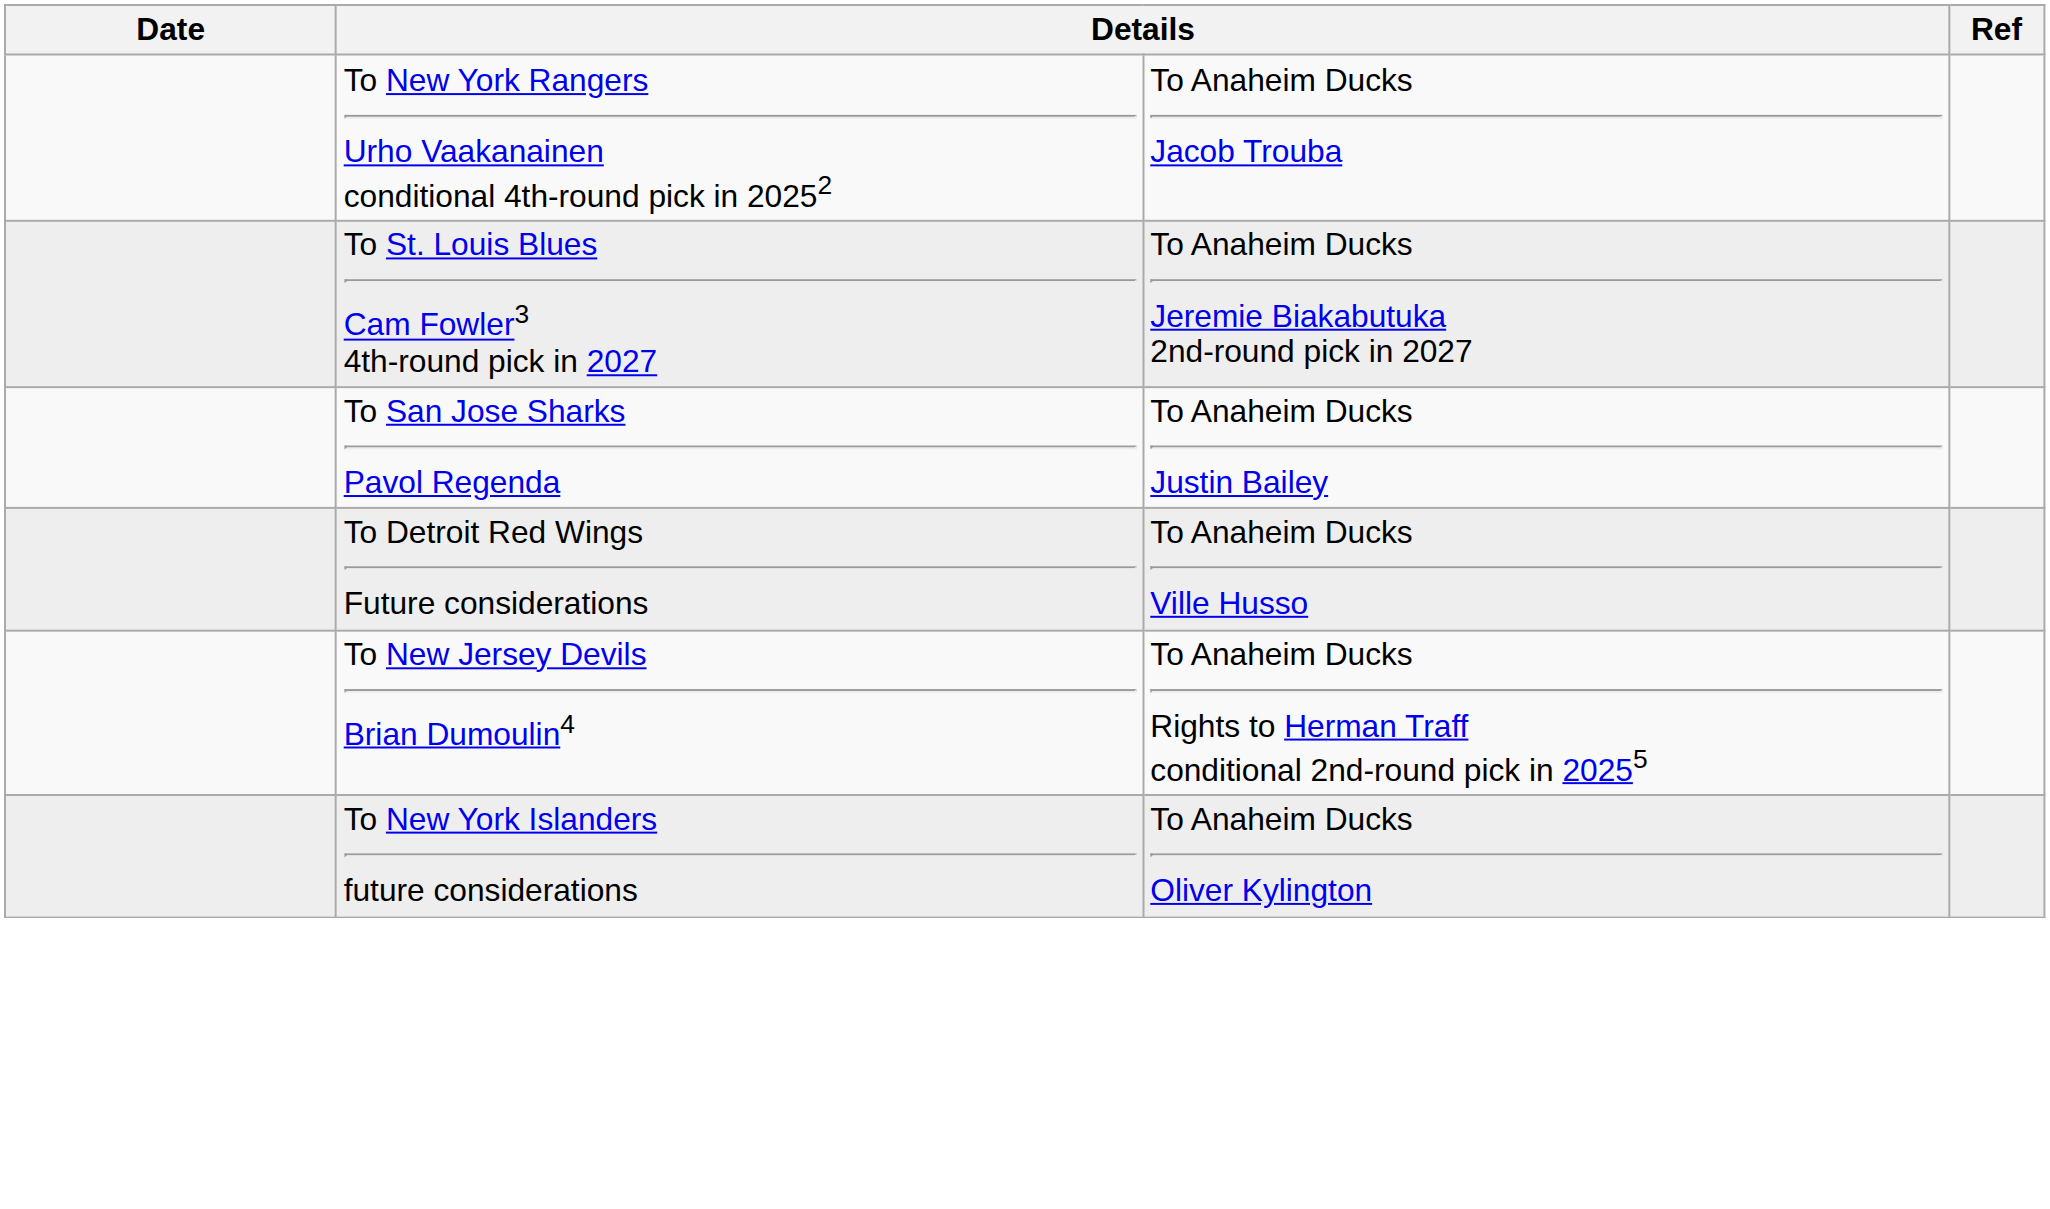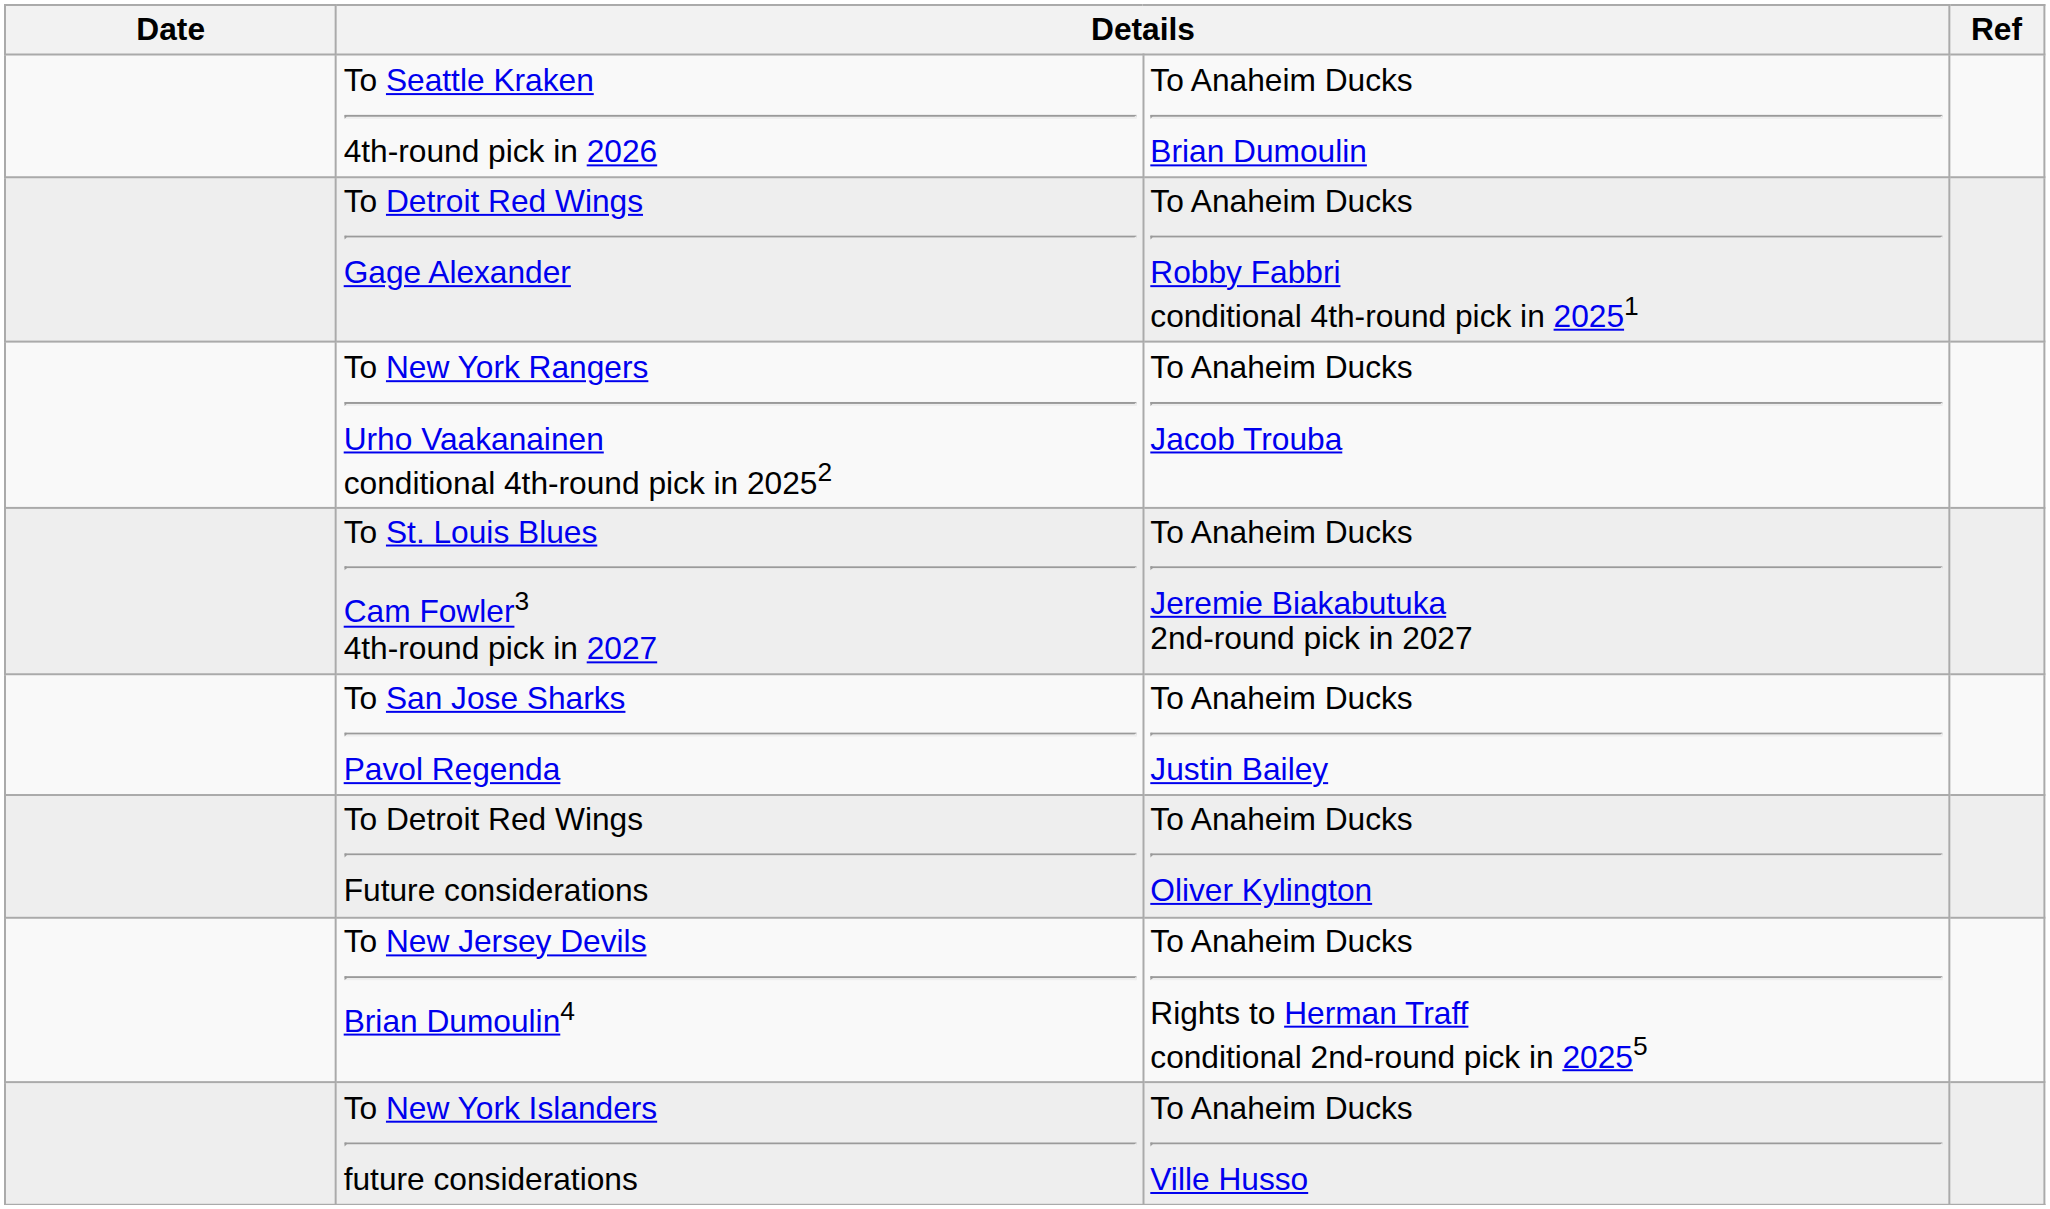+ row: (740, 115)
+ row: (740, 237)
(1546, 568) To Anaheim Ducks Ville Husso -> (1546, 855) To Anaheim Ducks Oliver Kylington
(1546, 855) To Anaheim Ducks Oliver Kylington -> (1546, 1143) To Anaheim Ducks Ville Husso
